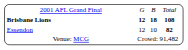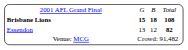(142, 20) 12 -> (142, 20) 15
(142, 29) 12 -> (142, 29) 13
(153, 29) 10 -> (153, 29) 12
